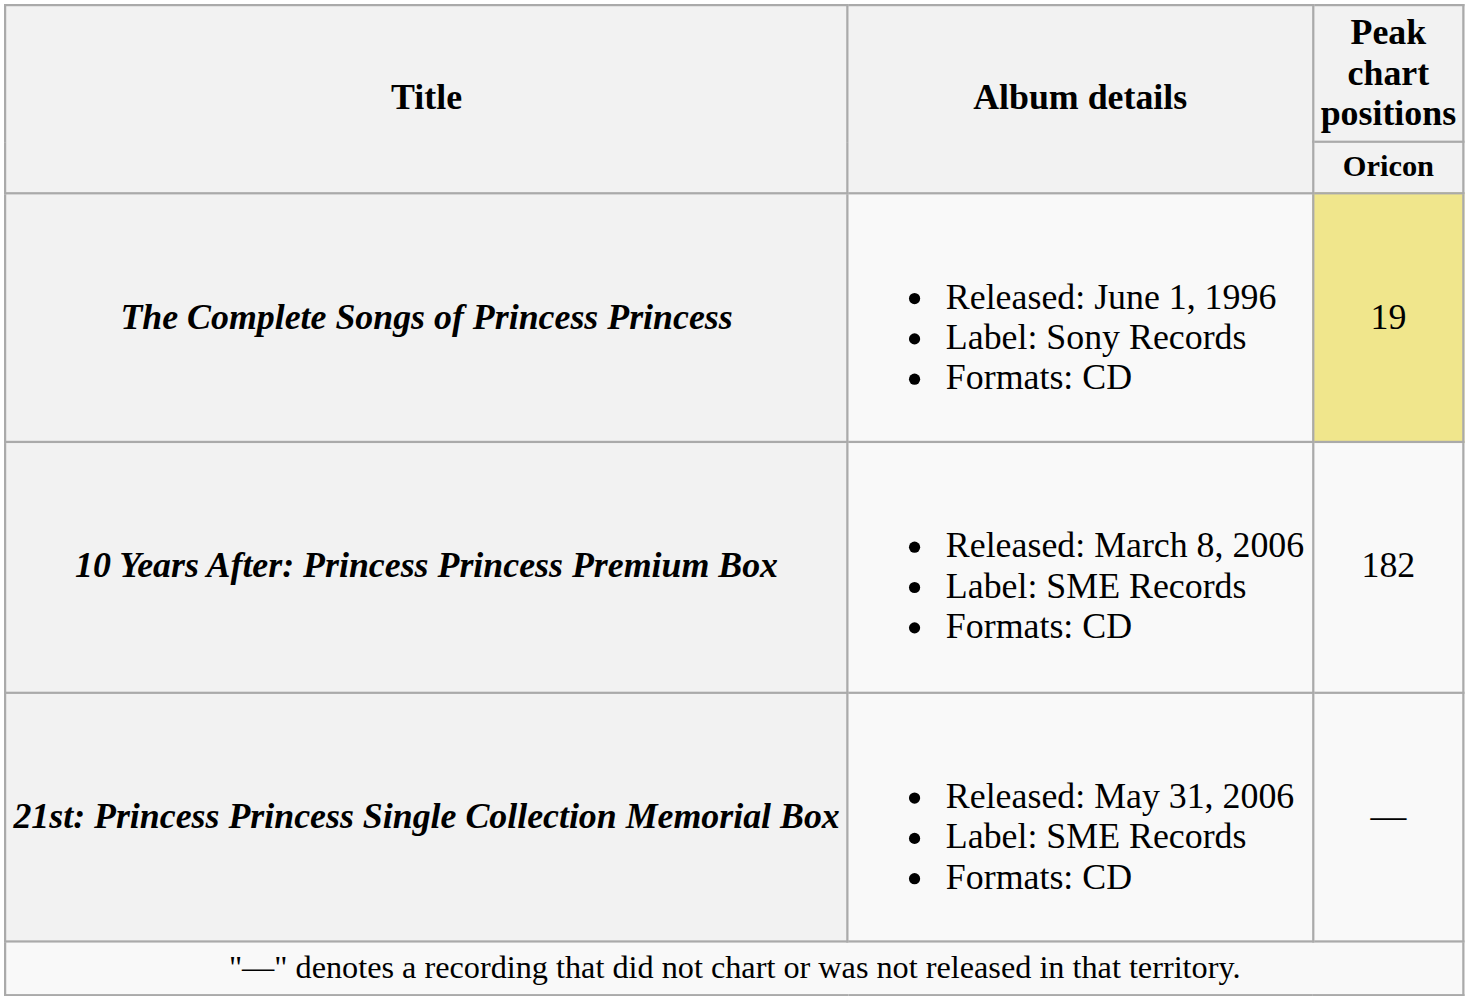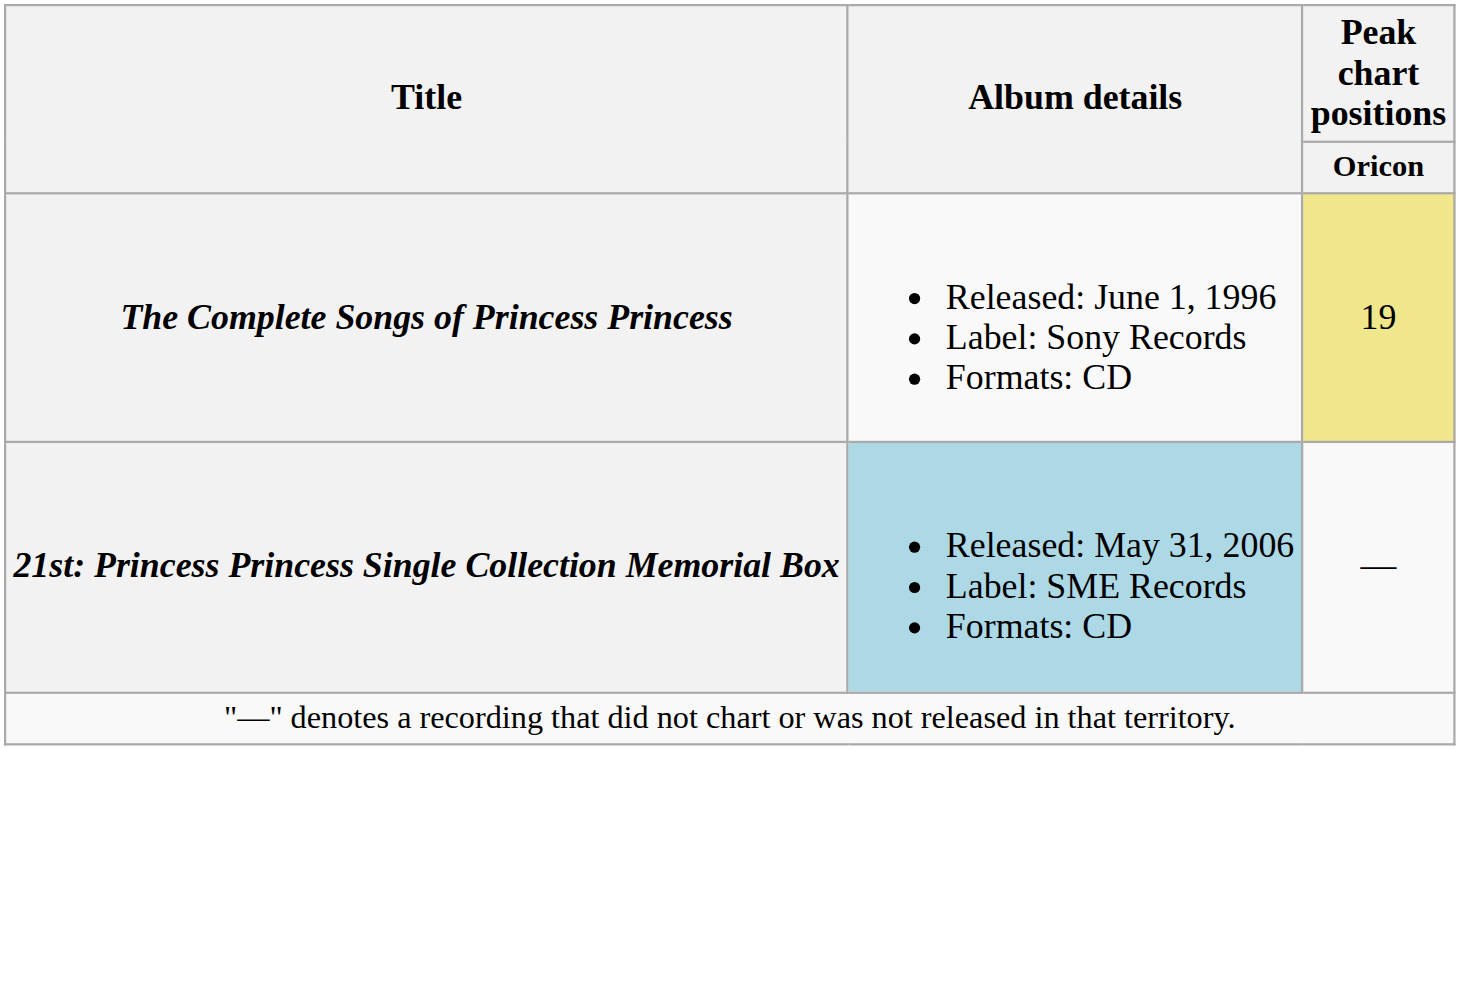- row: (427, 566)
(1080, 837) no background -> (1075, 587) lightblue background
